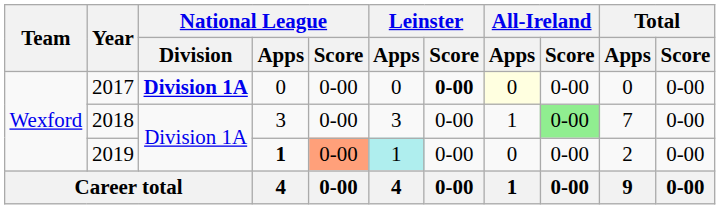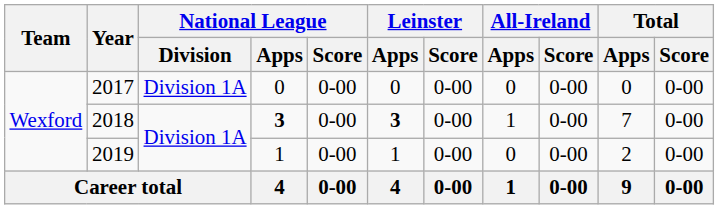(196, 87) bold -> (195, 87) normal
(454, 87) bold -> (453, 87) normal
(512, 87) lightyellow background -> (511, 87) no background
(281, 120) normal -> (280, 120) bold
(396, 120) normal -> (395, 120) bold
(570, 120) lightgreen background -> (569, 120) no background
(281, 154) bold -> (280, 154) normal
(339, 154) lightsalmon background -> (337, 154) no background
(396, 154) paleturquoise background -> (395, 154) no background
